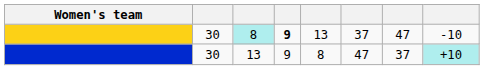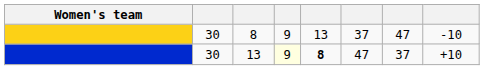(254, 34) paleturquoise background -> (254, 34) no background
(287, 34) bold -> (287, 34) normal
(287, 54) no background -> (287, 54) lightyellow background
(321, 54) normal -> (321, 54) bold
(451, 54) paleturquoise background -> (451, 54) no background
